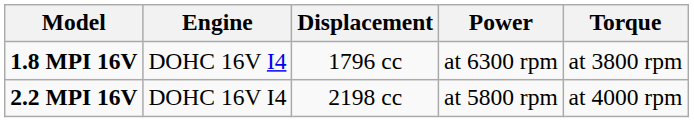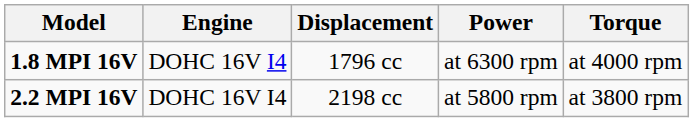(625, 60) at 3800 rpm -> (625, 60) at 4000 rpm
(625, 97) at 4000 rpm -> (625, 97) at 3800 rpm
